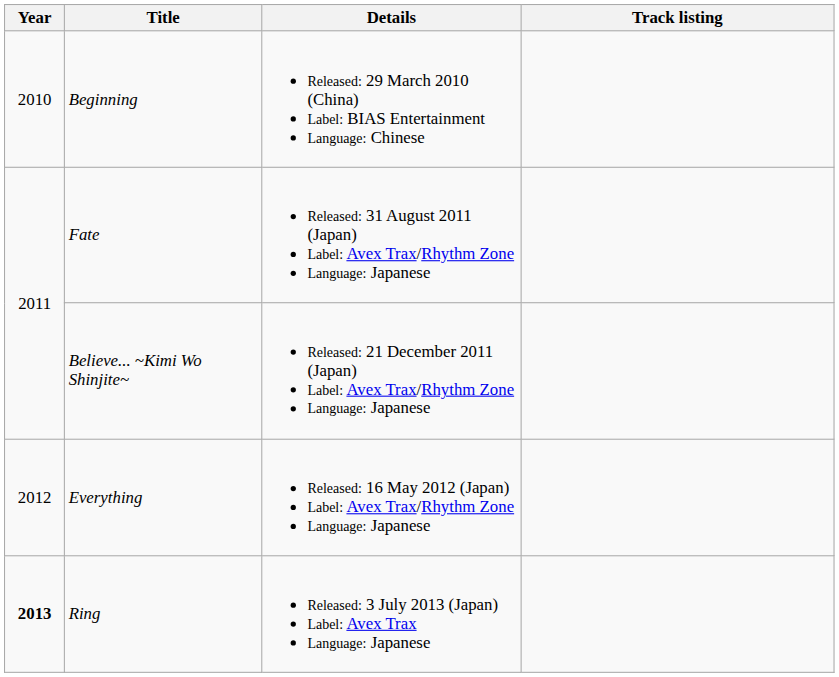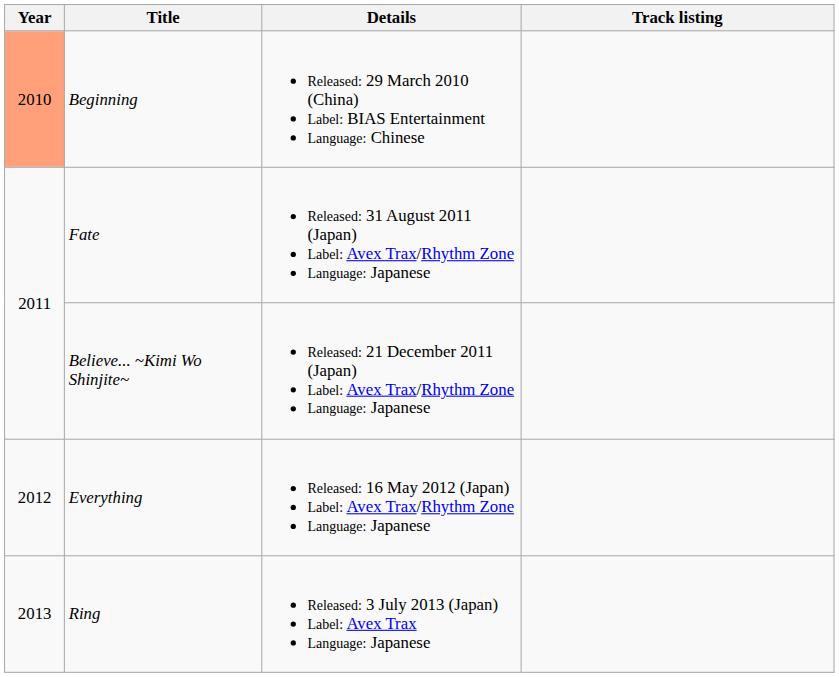(35, 99) no background -> (35, 99) lightsalmon background
(35, 614) bold -> (35, 614) normal
